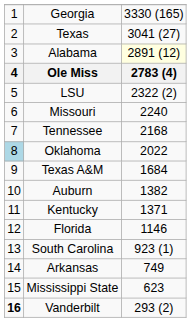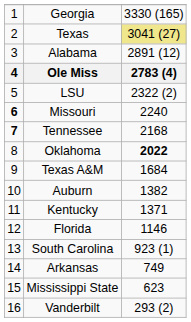(154, 34) no background -> (154, 34) khaki background
(154, 53) lightyellow background -> (154, 53) no background
(14, 112) normal -> (14, 112) bold
(14, 131) normal -> (14, 131) bold
(14, 151) lightblue background -> (14, 151) no background
(154, 151) normal -> (154, 151) bold
(14, 307) bold -> (14, 307) normal
